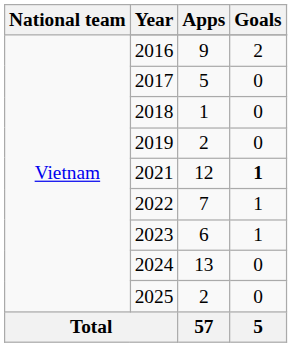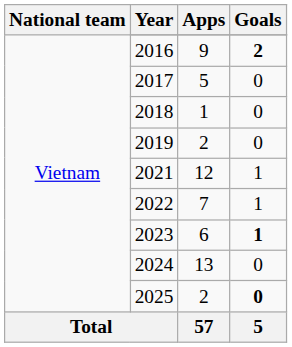(258, 50) normal -> (258, 50) bold
(258, 173) bold -> (258, 173) normal
(258, 234) normal -> (258, 234) bold
(258, 296) normal -> (258, 296) bold
